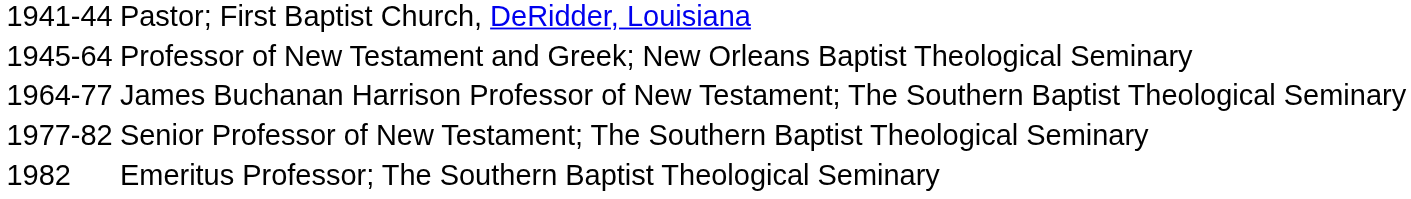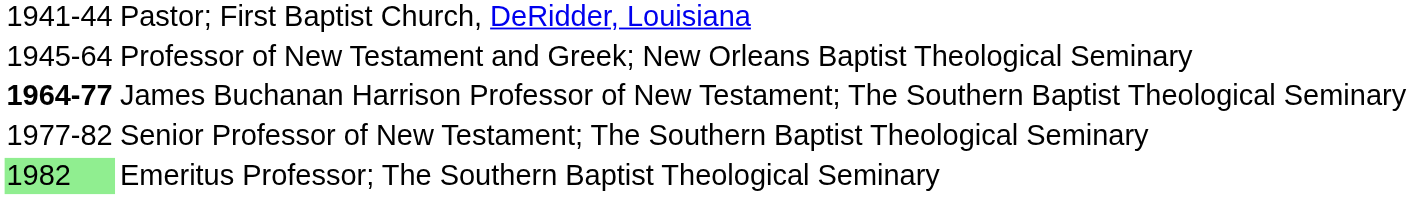(60, 95) normal -> (60, 95) bold
(39, 175) no background -> (39, 175) lightgreen background
